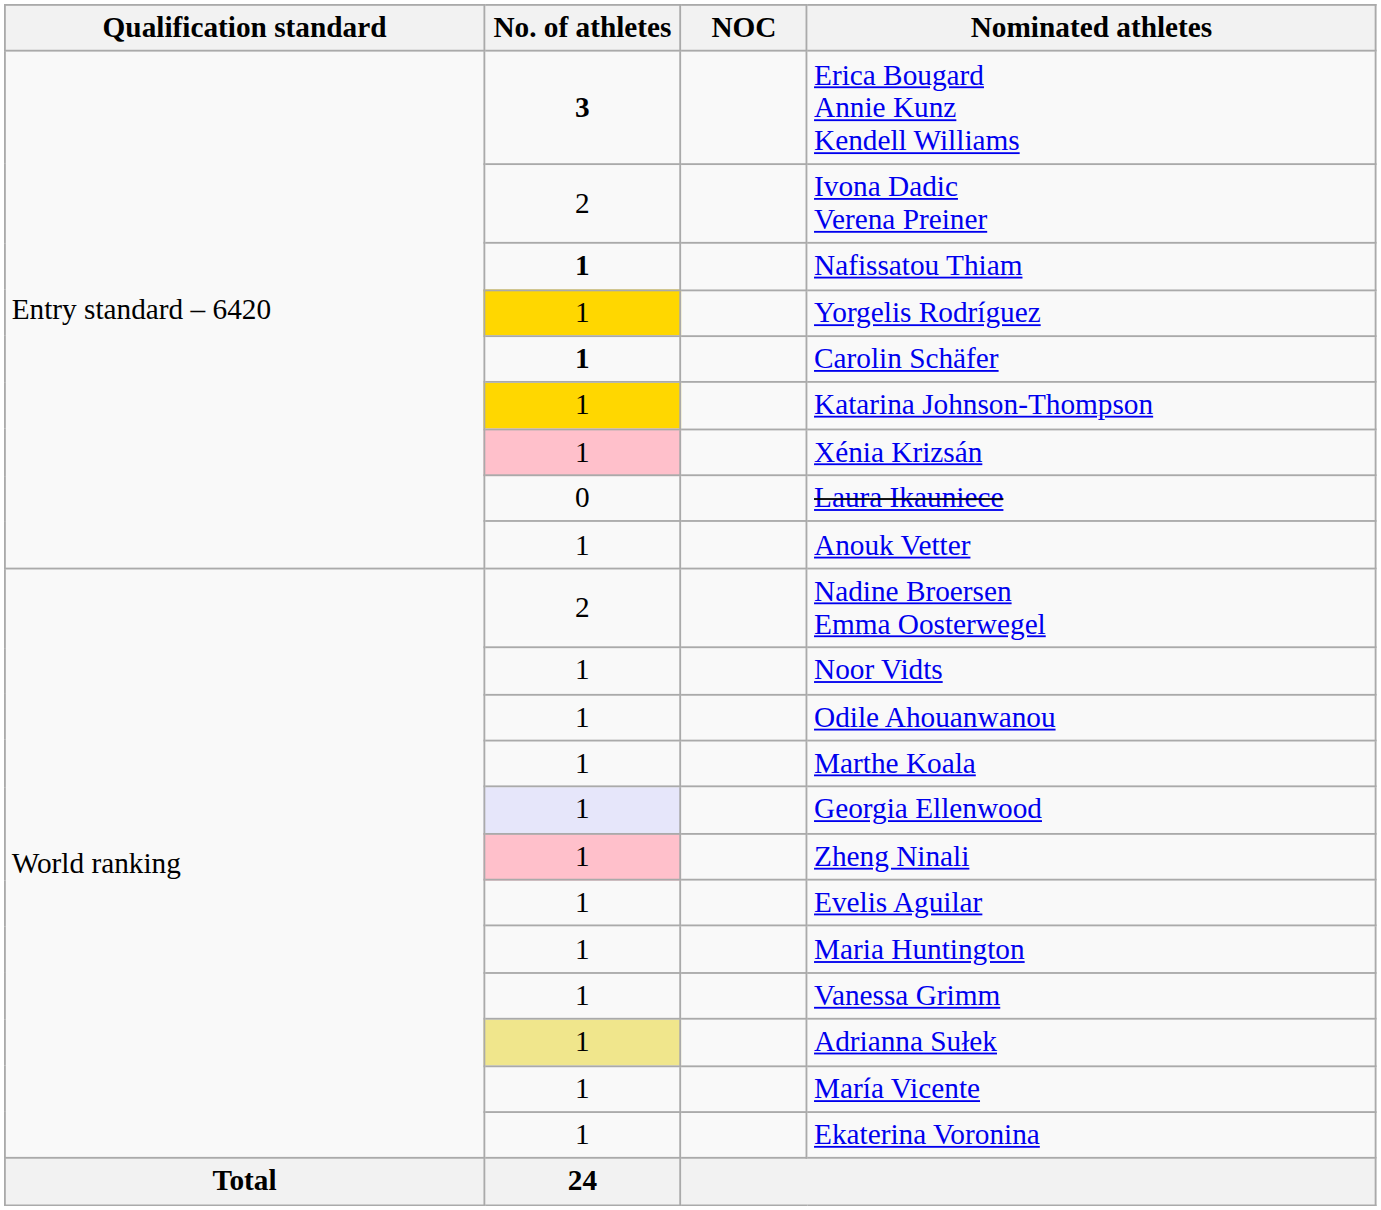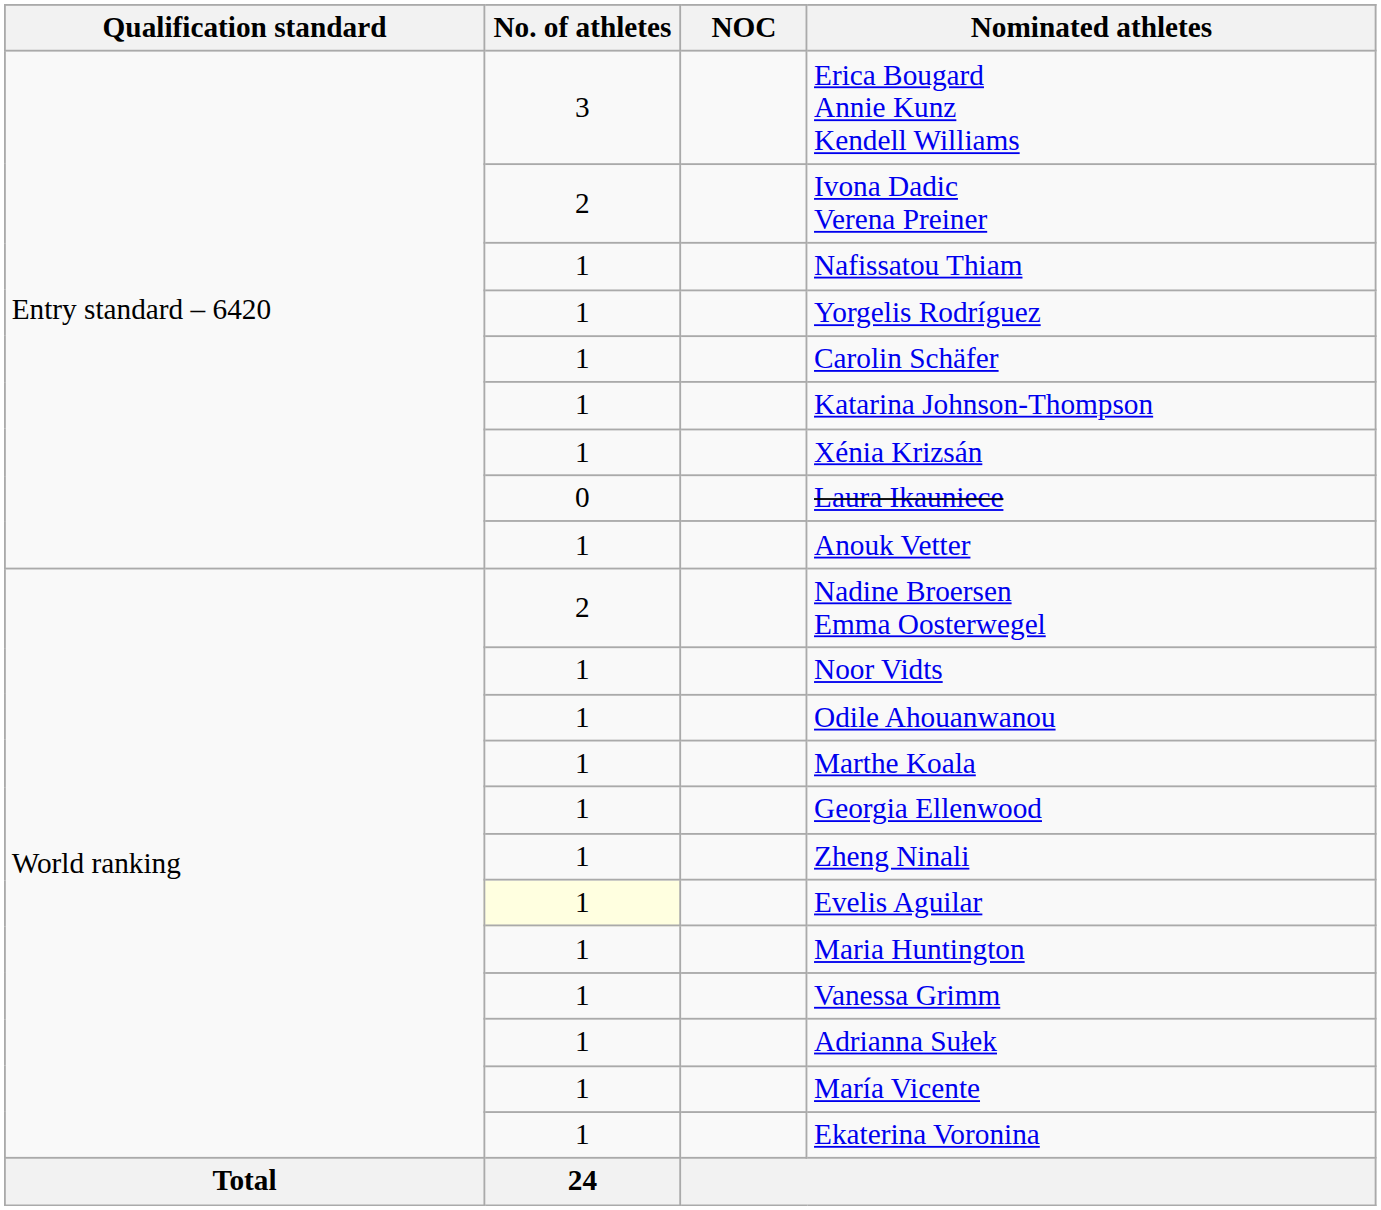(582, 107) bold -> (582, 107) normal
(582, 265) bold -> (582, 265) normal
(582, 312) gold background -> (582, 312) no background
(582, 358) bold -> (582, 358) normal
(582, 405) gold background -> (582, 405) no background
(582, 451) pink background -> (582, 451) no background
(582, 809) lavender background -> (582, 809) no background
(582, 856) pink background -> (582, 856) no background
(582, 902) no background -> (582, 902) lightyellow background
(582, 1041) khaki background -> (582, 1041) no background
